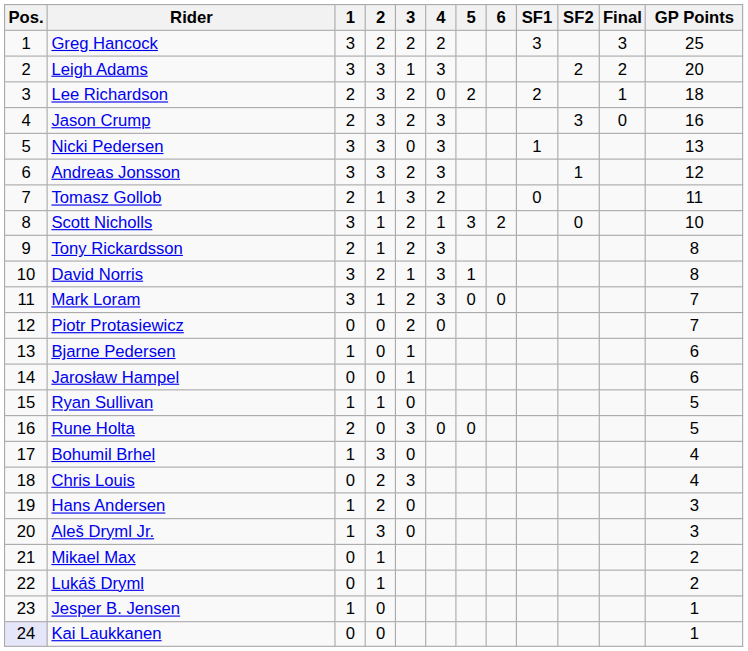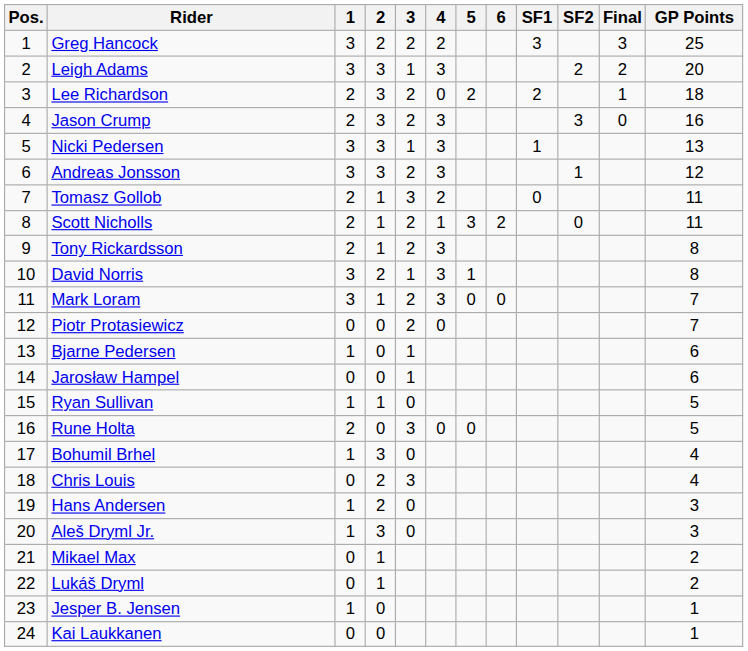(411, 146) 0 -> (411, 146) 1
(350, 223) 3 -> (350, 223) 2
(694, 223) 10 -> (694, 223) 11
(26, 634) lavender background -> (26, 634) no background
